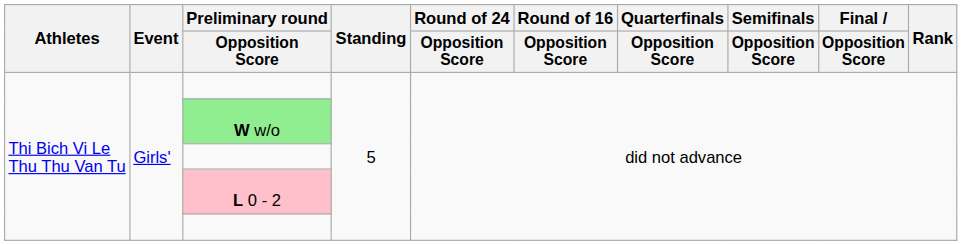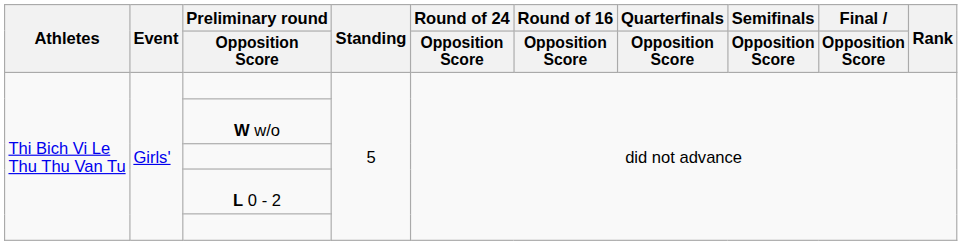(257, 131) lightgreen background -> (257, 131) no background
(257, 201) pink background -> (257, 201) no background
